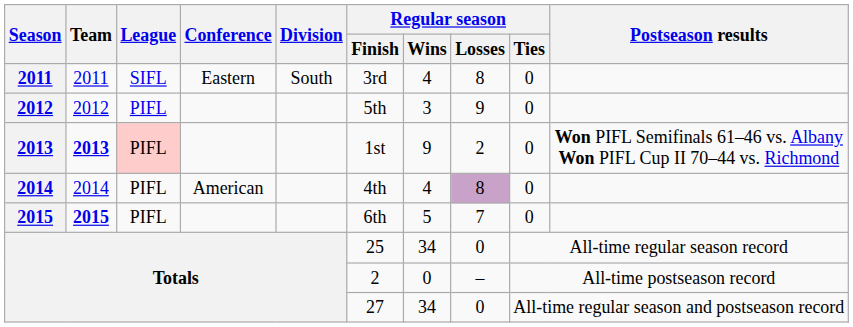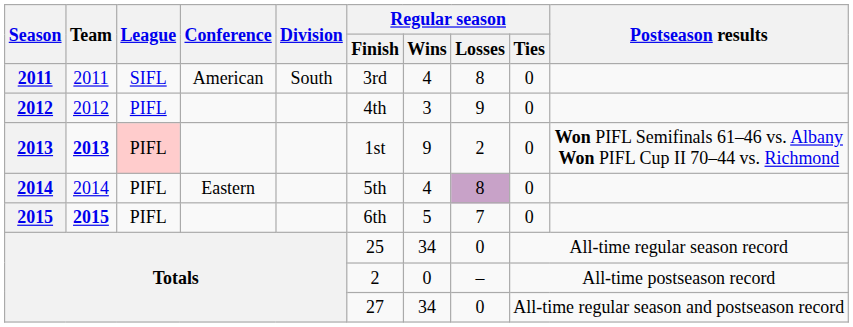(228, 78) Eastern -> (228, 78) American
(375, 108) 5th -> (375, 108) 4th
(228, 188) American -> (228, 188) Eastern
(375, 188) 4th -> (375, 188) 5th
